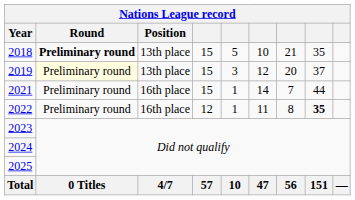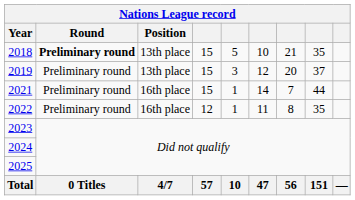(87, 71) lightyellow background -> (87, 71) no background
(319, 109) bold -> (319, 109) normal
